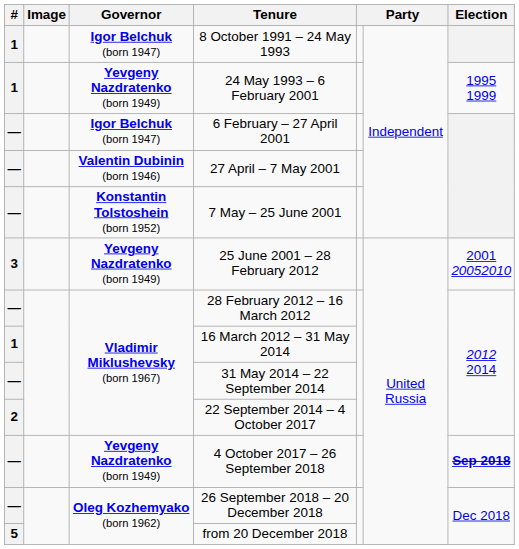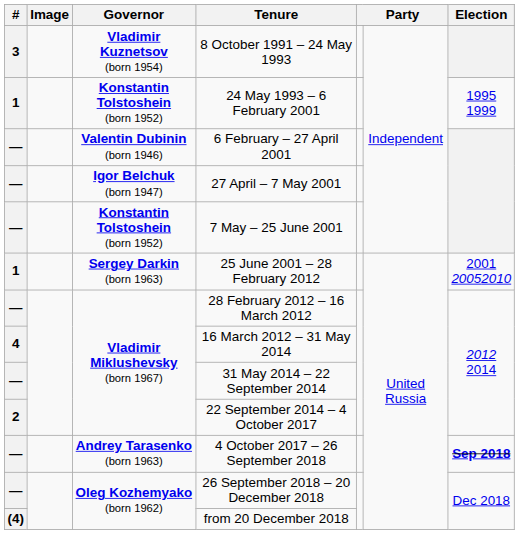(14, 44) 1 -> (16, 51) 3
(131, 44) Igor Belchuk (born 1947) -> (134, 51) Vladimir Kuznetsov (born 1954)
(131, 88) Yevgeny Nazdratenko (born 1949) -> (134, 103) Konstantin Tolstoshein (born 1952)
(131, 132) Igor Belchuk (born 1947) -> (134, 147) Valentin Dubinin (born 1946)
(131, 168) Valentin Dubinin (born 1946) -> (134, 183) Igor Belchuk (born 1947)
(14, 264) 3 -> (16, 271) 1
(131, 264) Yevgeny Nazdratenko (born 1949) -> (134, 271) Sergey Darkin (born 1963)
(14, 344) 1 -> (16, 344) 4
(131, 461) Yevgeny Nazdratenko (born 1949) -> (134, 453) Andrey Tarasenko (born 1963)
(14, 534) 5 -> (16, 519) (4)
